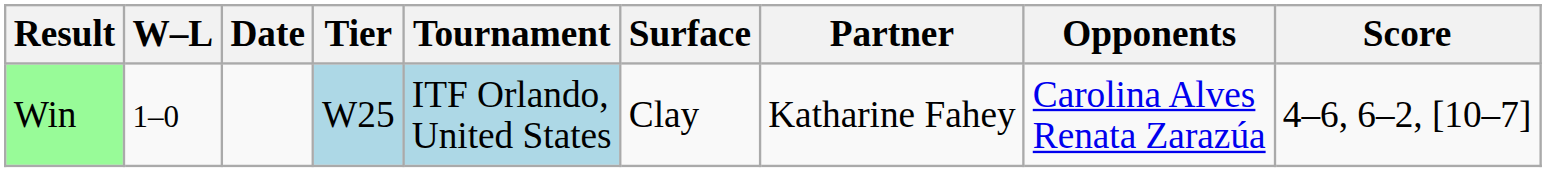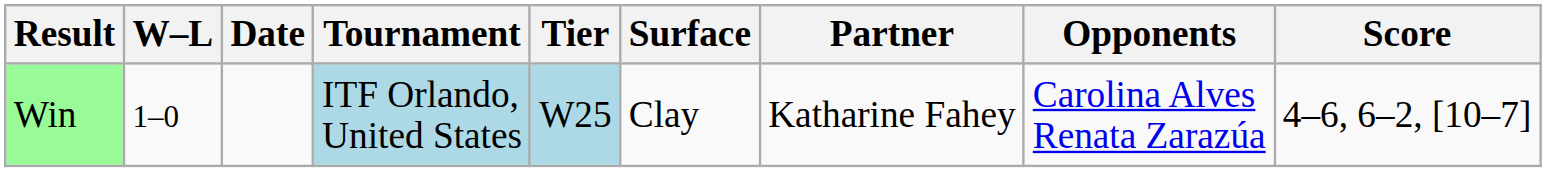columns swapped: (512, 34) <-> (358, 34)
